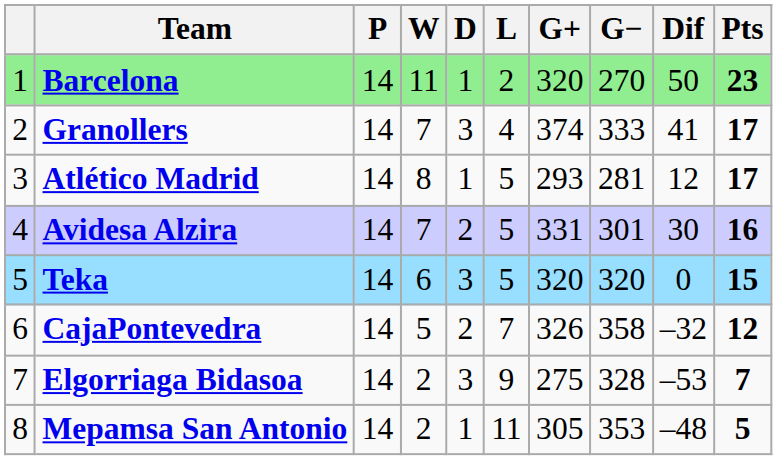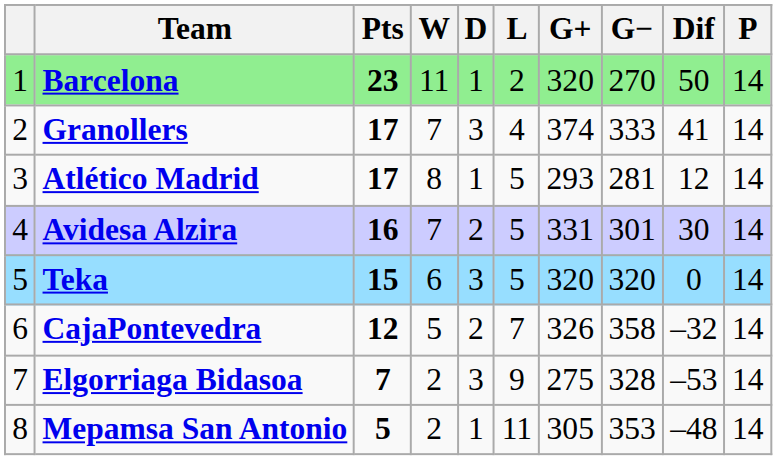columns swapped: (378, 29) <-> (743, 29)
